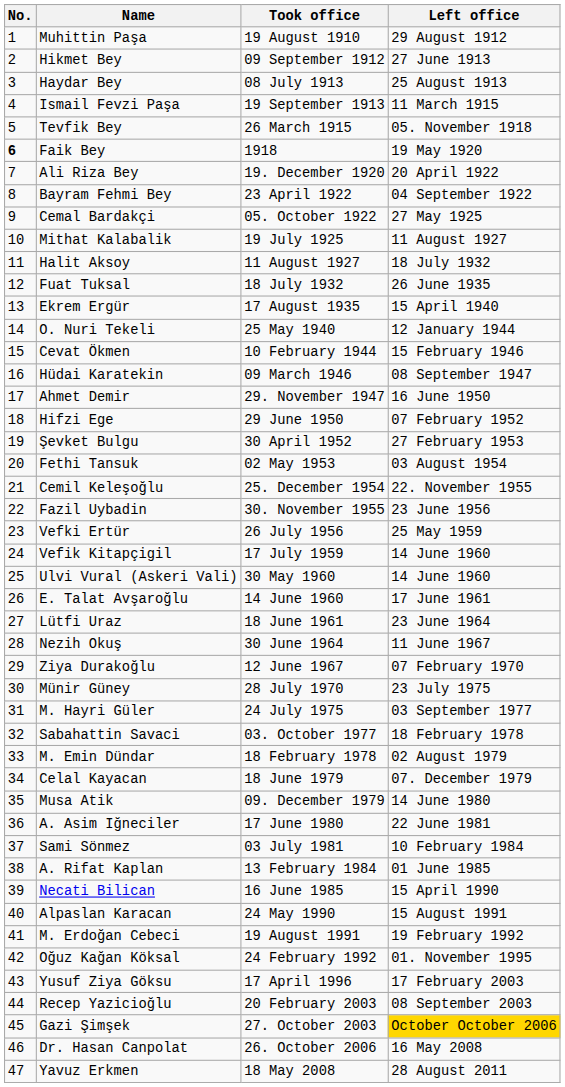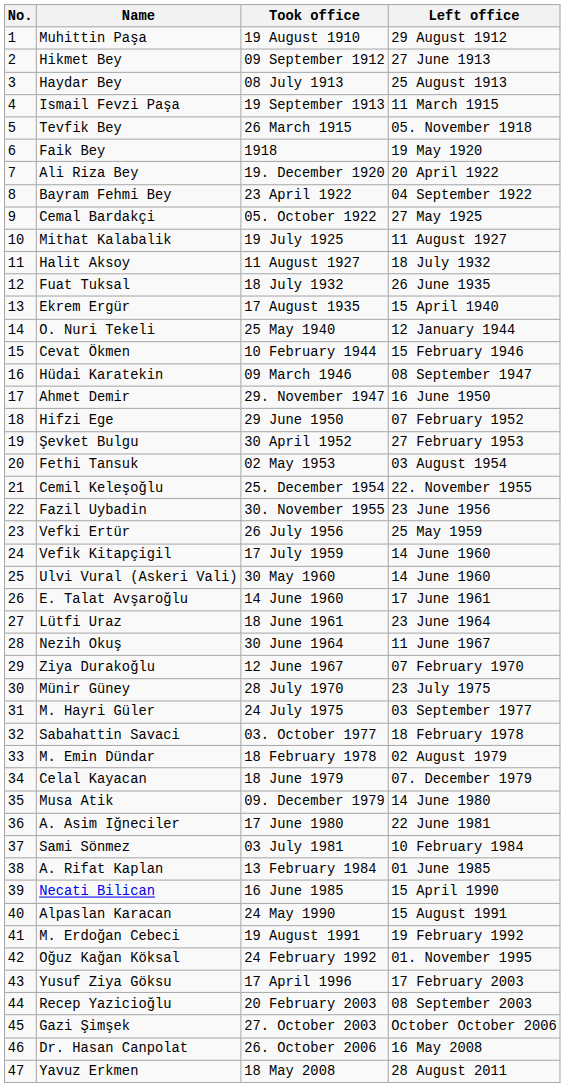(12, 151) bold -> (12, 151) normal
(474, 1026) gold background -> (474, 1026) no background
